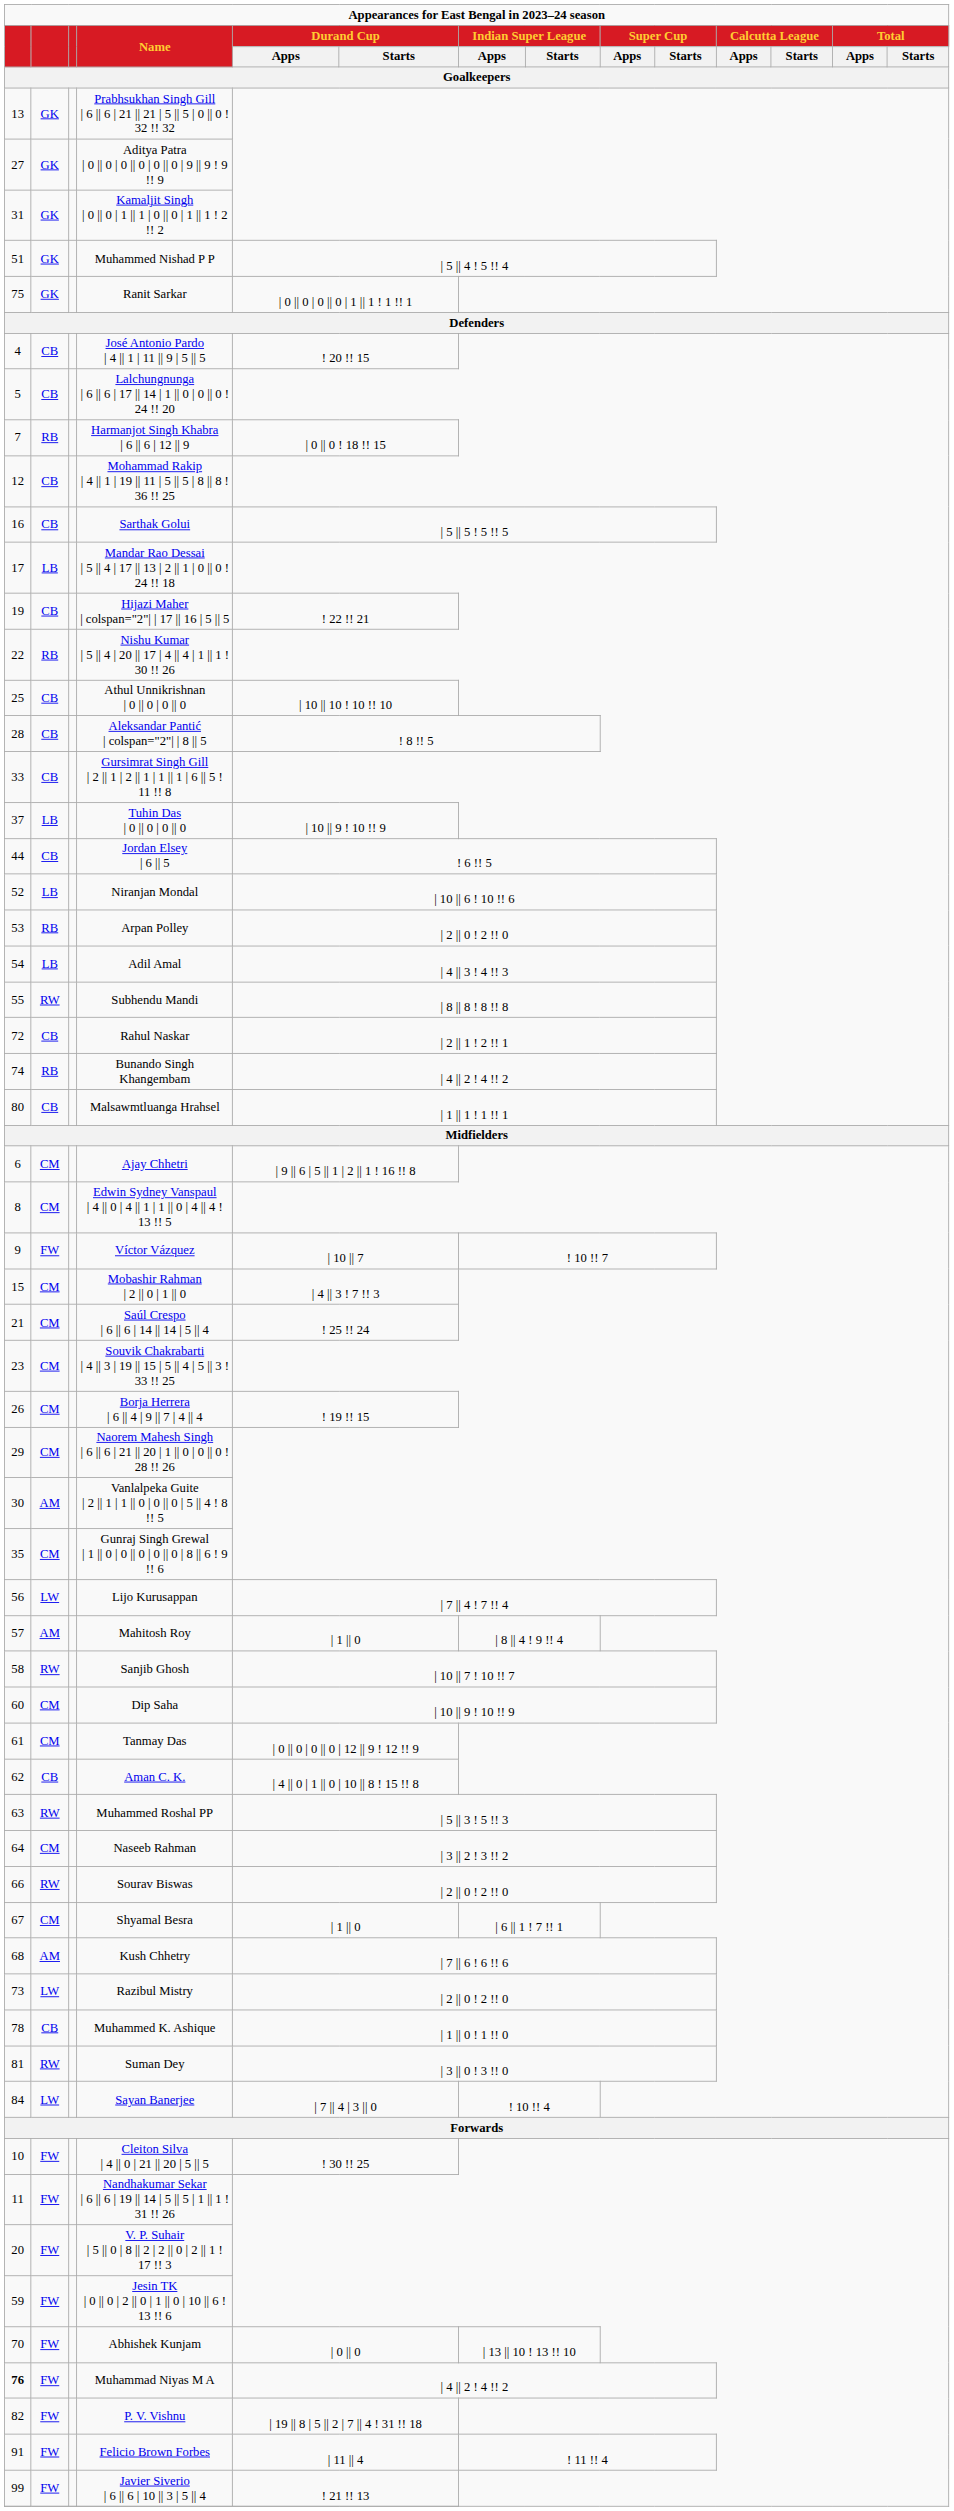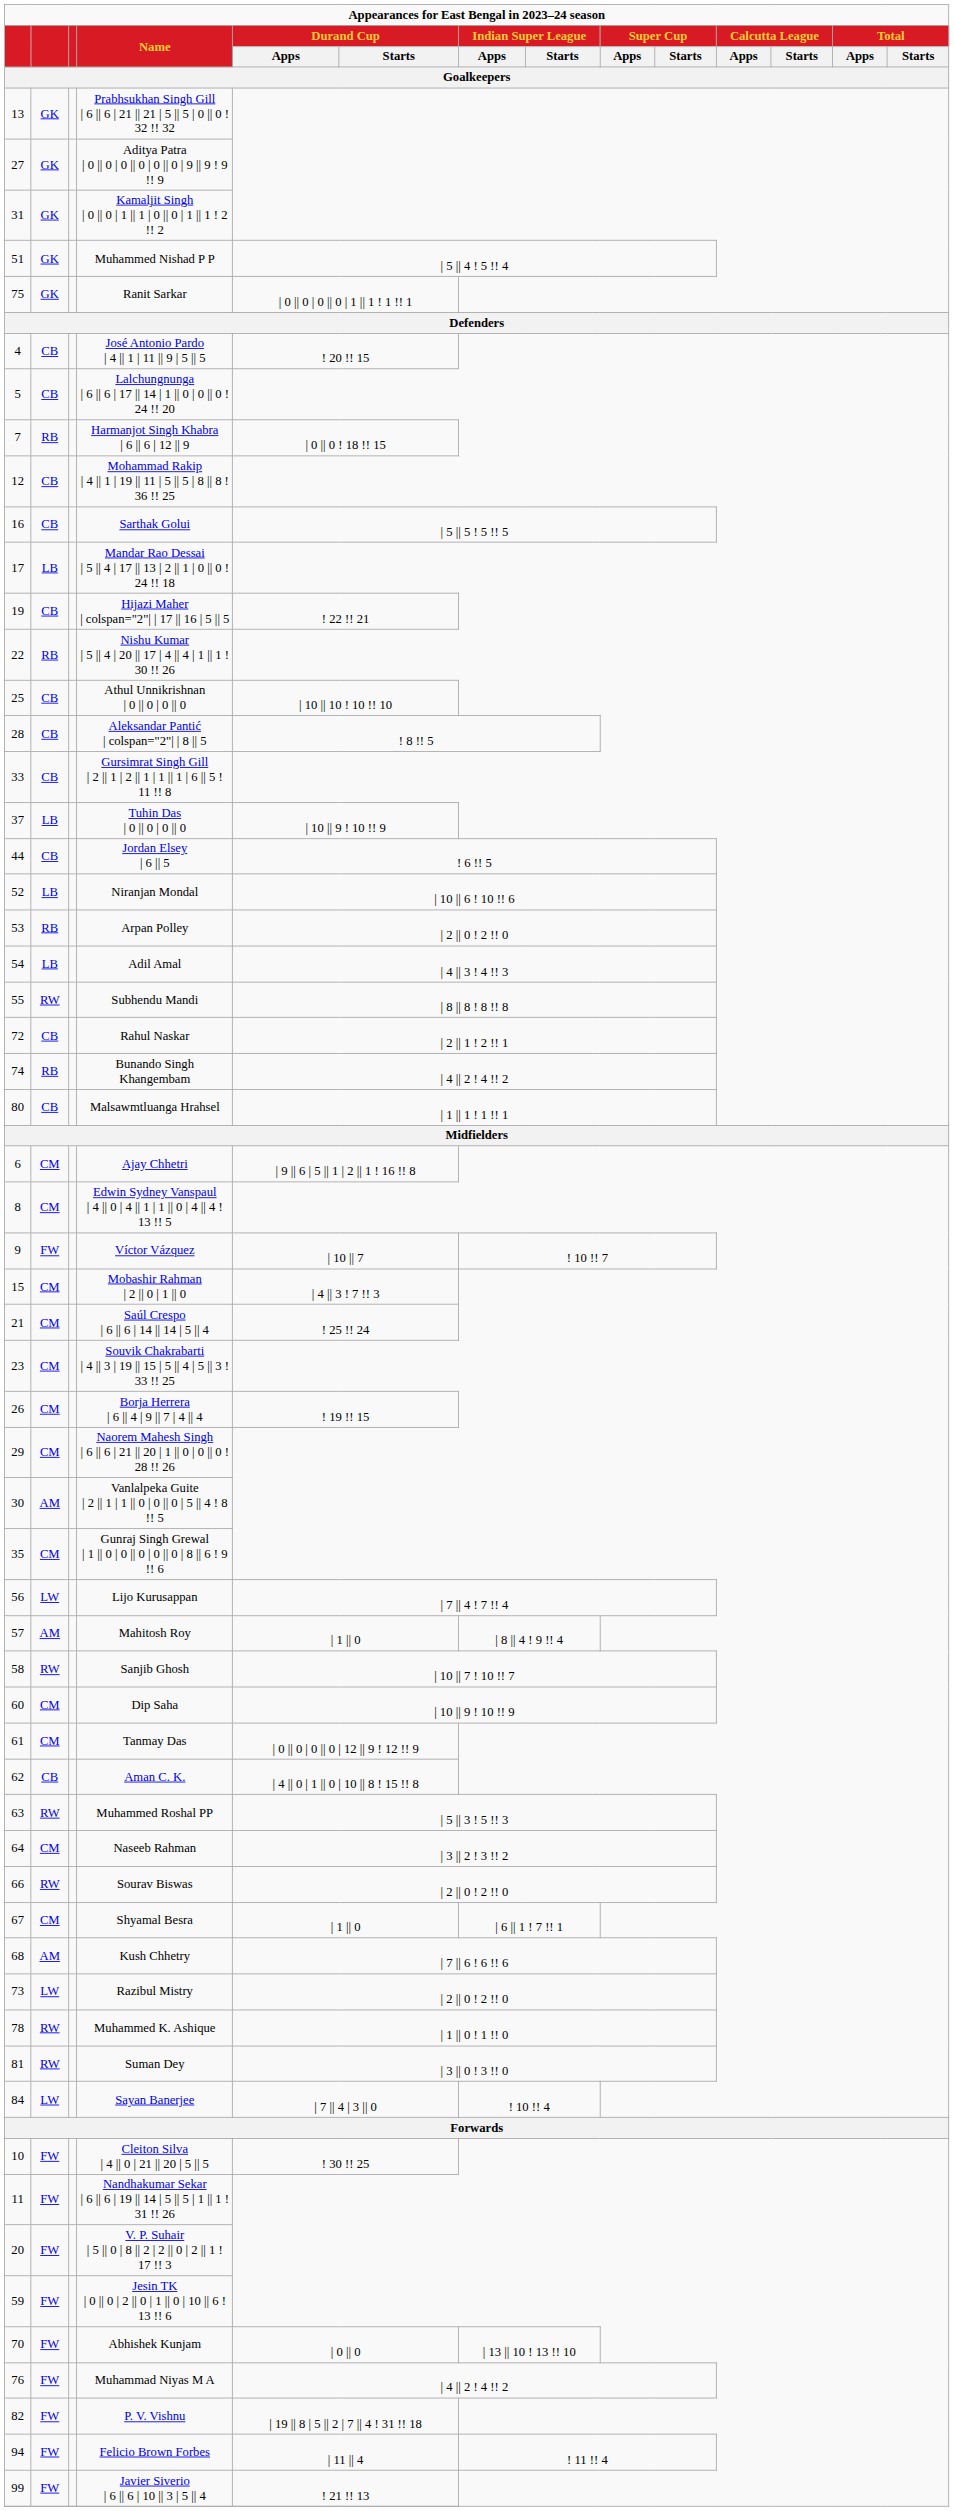(50, 2028) CB -> (50, 2028) RW
(18, 2380) bold -> (18, 2380) normal
(18, 2452) 91 -> (18, 2452) 94
